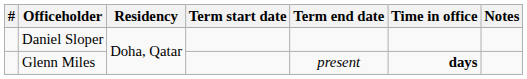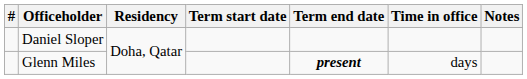(339, 62) normal -> (339, 62) bold
(463, 62) bold -> (464, 62) normal
